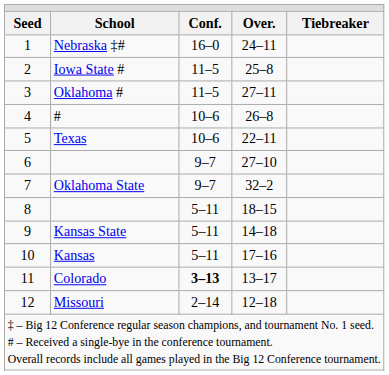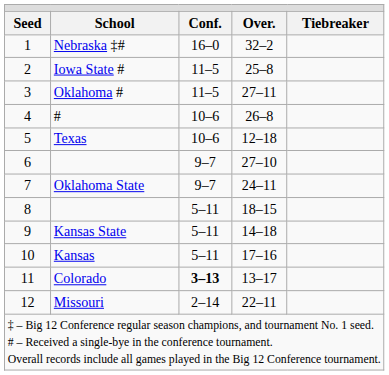(259, 46) 24–11 -> (259, 46) 32–2
(259, 139) 22–11 -> (259, 139) 12–18
(259, 186) 32–2 -> (259, 186) 24–11
(259, 302) 12–18 -> (259, 302) 22–11
